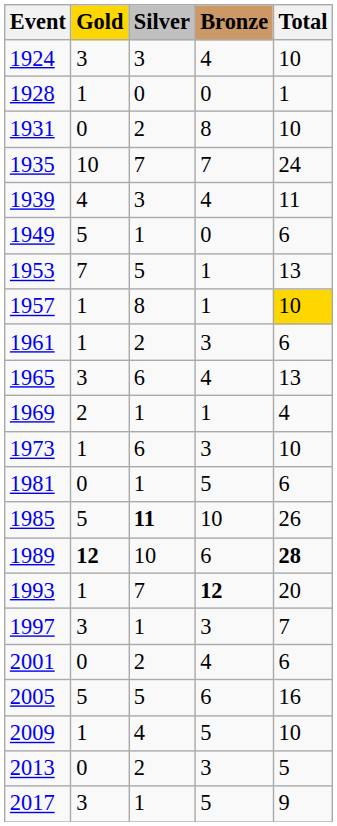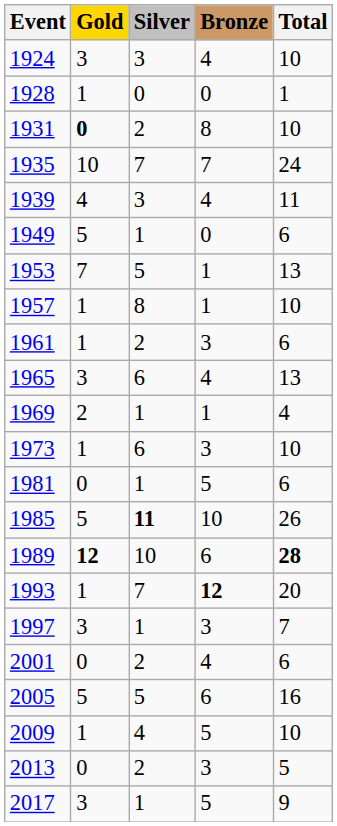(82, 128) normal -> (82, 128) bold
(290, 306) gold background -> (290, 306) no background
